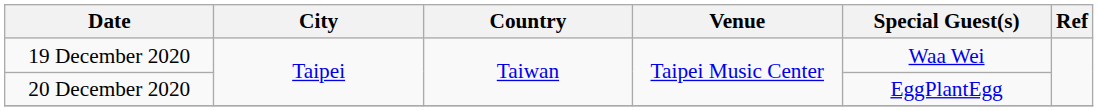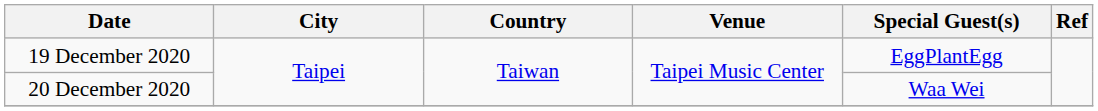(947, 55) Waa Wei -> (947, 55) EggPlantEgg
(947, 88) EggPlantEgg -> (947, 88) Waa Wei
